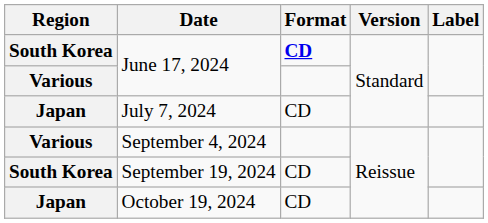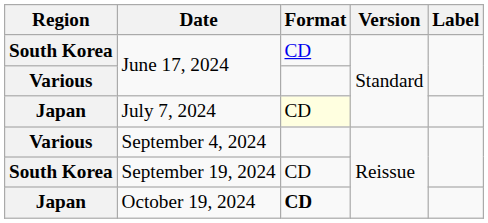(298, 50) bold -> (298, 50) normal
(298, 111) no background -> (298, 111) lightyellow background
(298, 202) normal -> (298, 202) bold
